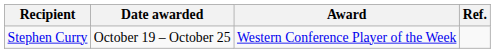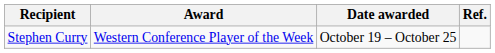columns swapped: (347, 15) <-> (162, 15)
